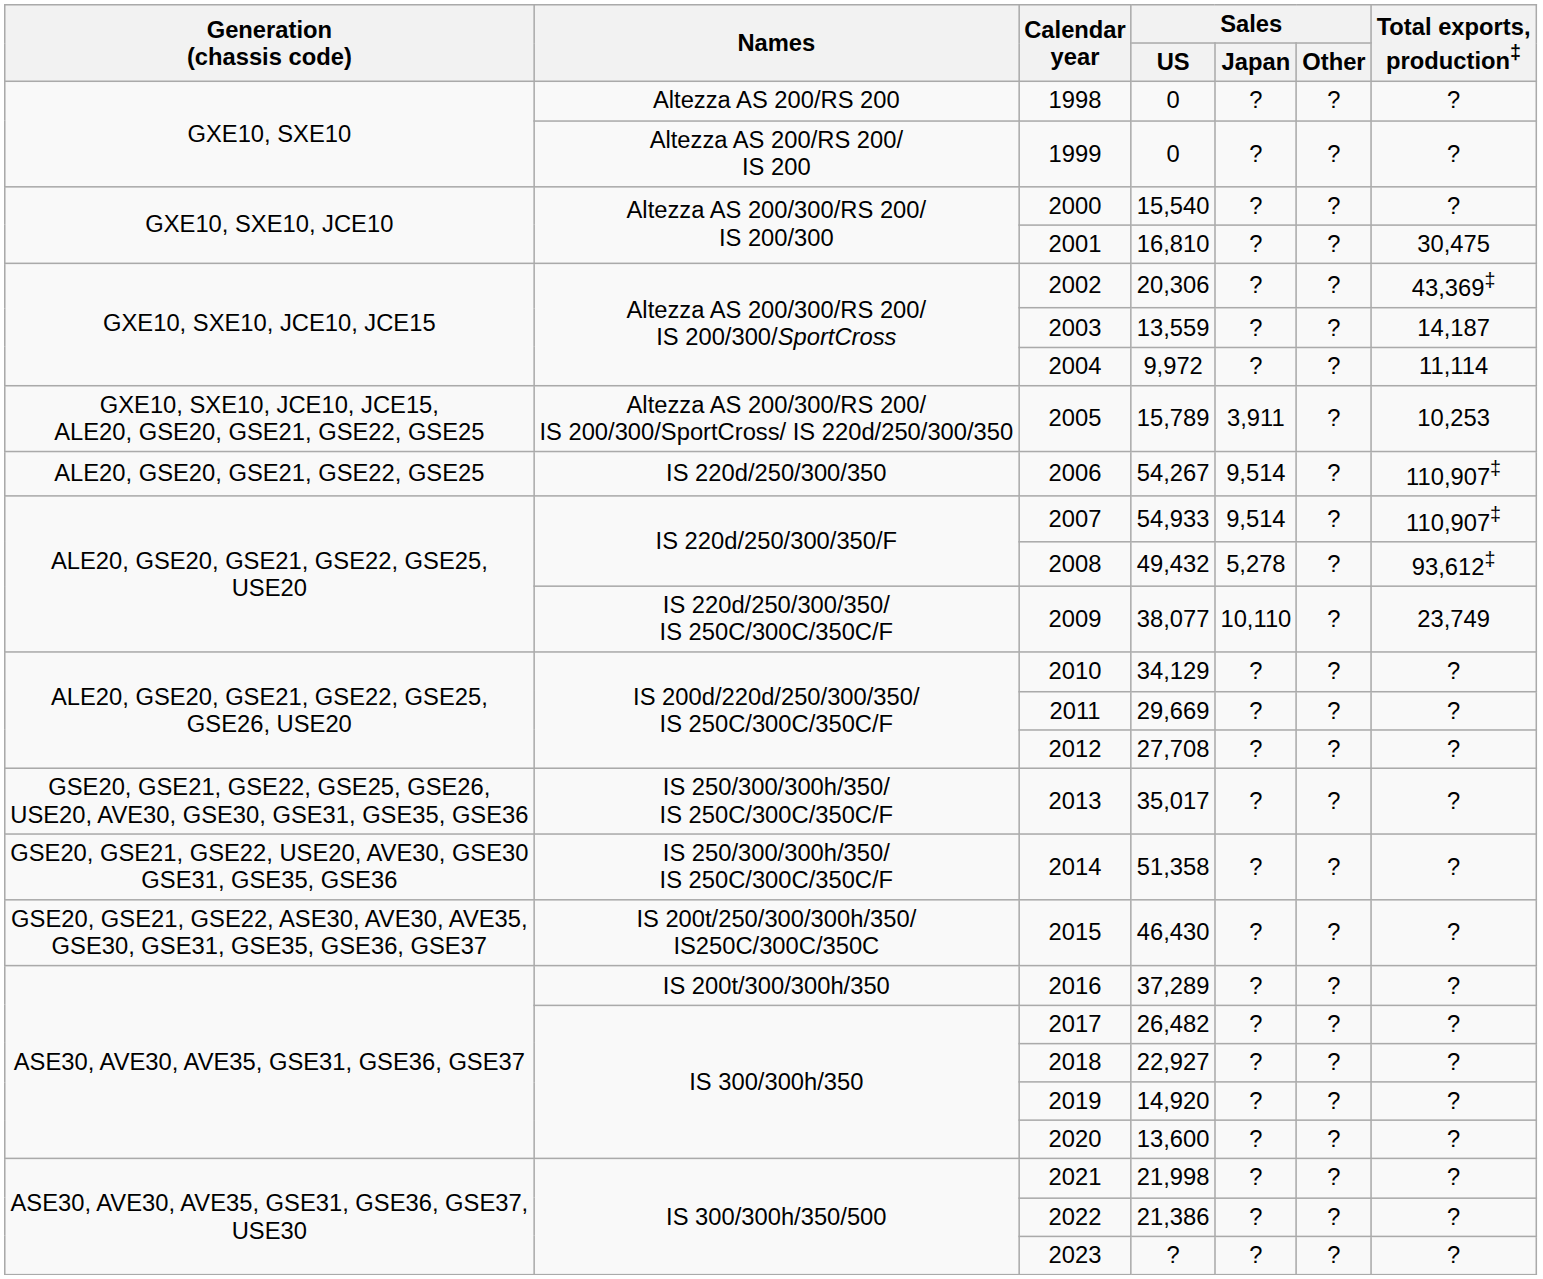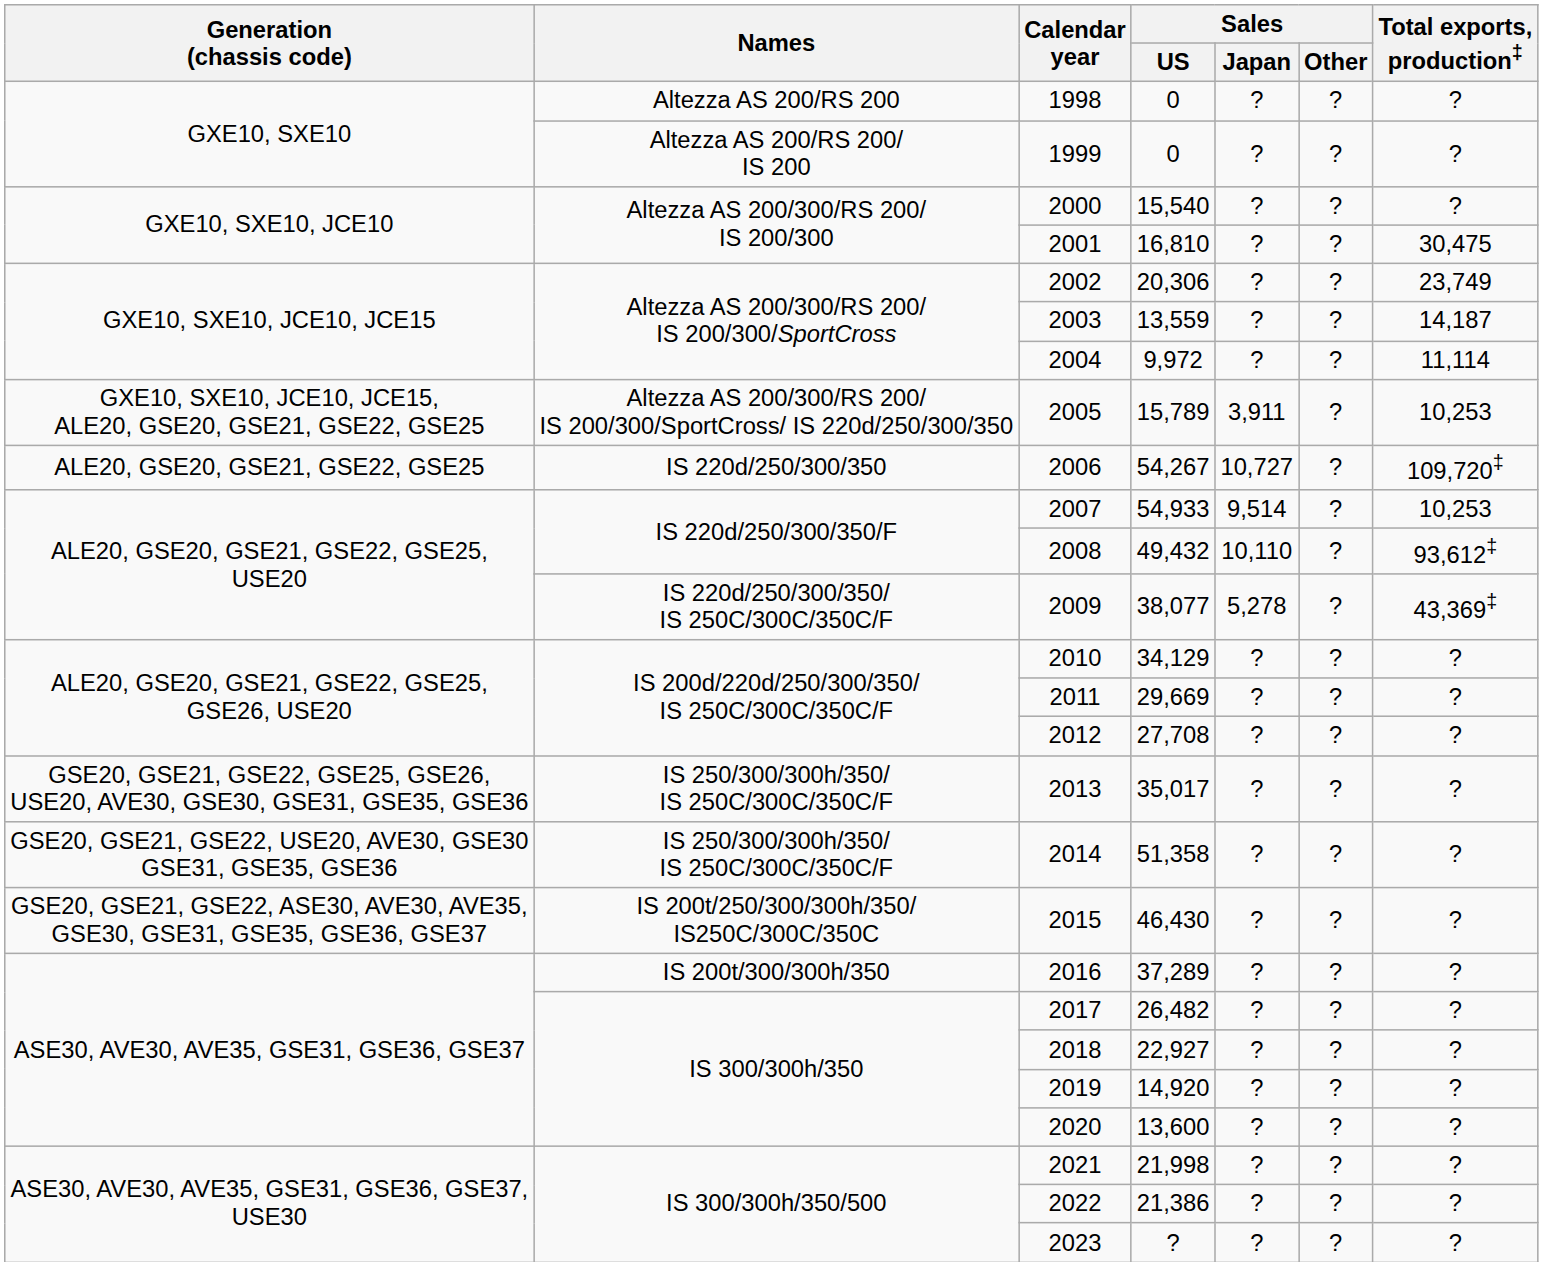(1454, 285) 43,369‡ -> (1455, 282) 23,749
(1256, 473) 9,514 -> (1257, 466) 10,727
(1454, 473) 110,907‡ -> (1455, 466) 109,720‡
(1454, 518) 110,907‡ -> (1455, 508) 10,253
(1256, 563) 5,278 -> (1257, 550) 10,110
(1256, 618) 10,110 -> (1257, 605) 5,278
(1454, 618) 23,749 -> (1455, 605) 43,369‡
